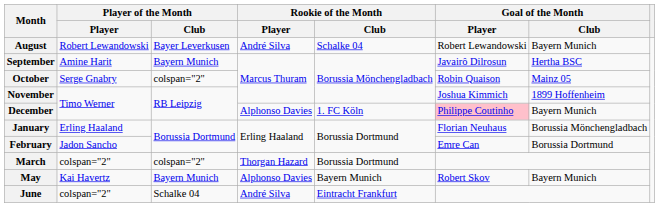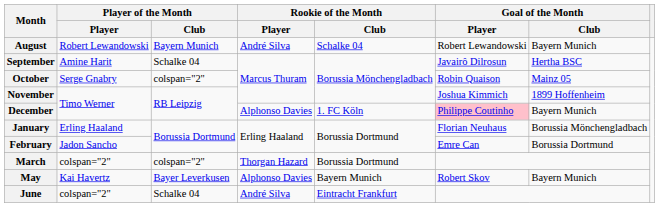(191, 45) Bayer Leverkusen -> (186, 45) Bayern Munich
(186, 62) Bayern Munich -> (176, 62) Schalke 04
(186, 177) Bayern Munich -> (191, 177) Bayer Leverkusen
